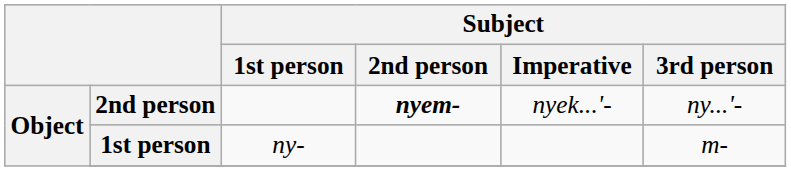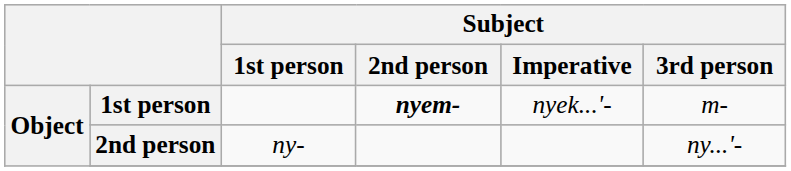(155, 104) 2nd person -> (155, 104) 1st person
(715, 104) ny...'- -> (715, 104) m-
(155, 144) 1st person -> (155, 144) 2nd person
(715, 144) m- -> (715, 144) ny...'-
